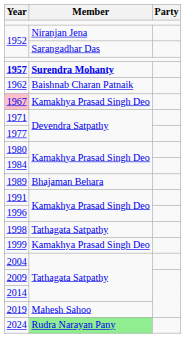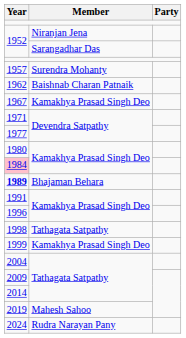(17, 69) bold -> (17, 69) normal
(73, 69) bold -> (69, 69) normal
(17, 101) pink background -> (17, 101) no background
(17, 165) no background -> (17, 165) pink background
(17, 181) normal -> (17, 181) bold
(73, 325) lightgreen background -> (73, 325) no background
